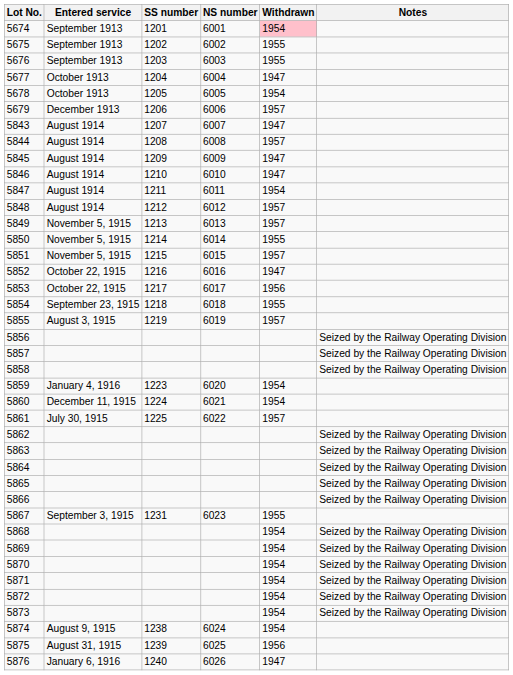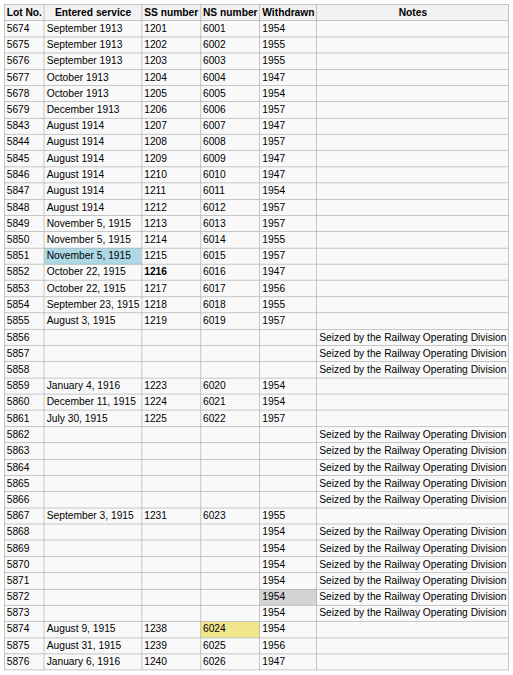(274, 28) pink background -> (274, 28) no background
(89, 256) no background -> (89, 256) lightblue background
(156, 272) normal -> (156, 272) bold
(274, 597) no background -> (274, 597) lightgrey background
(214, 629) no background -> (214, 629) khaki background
